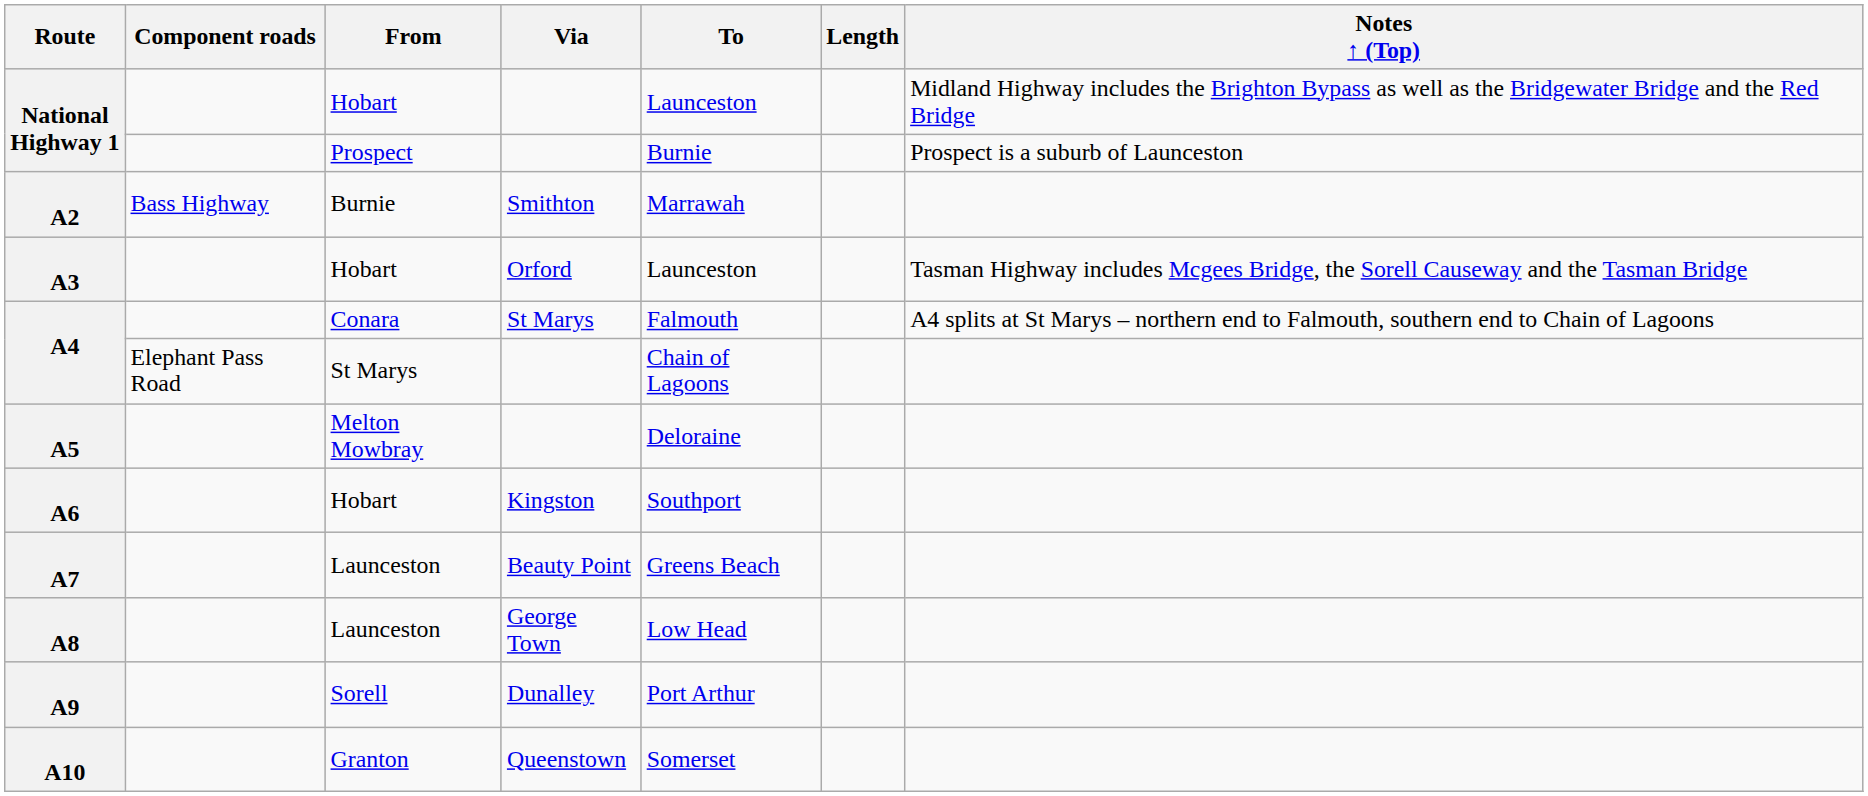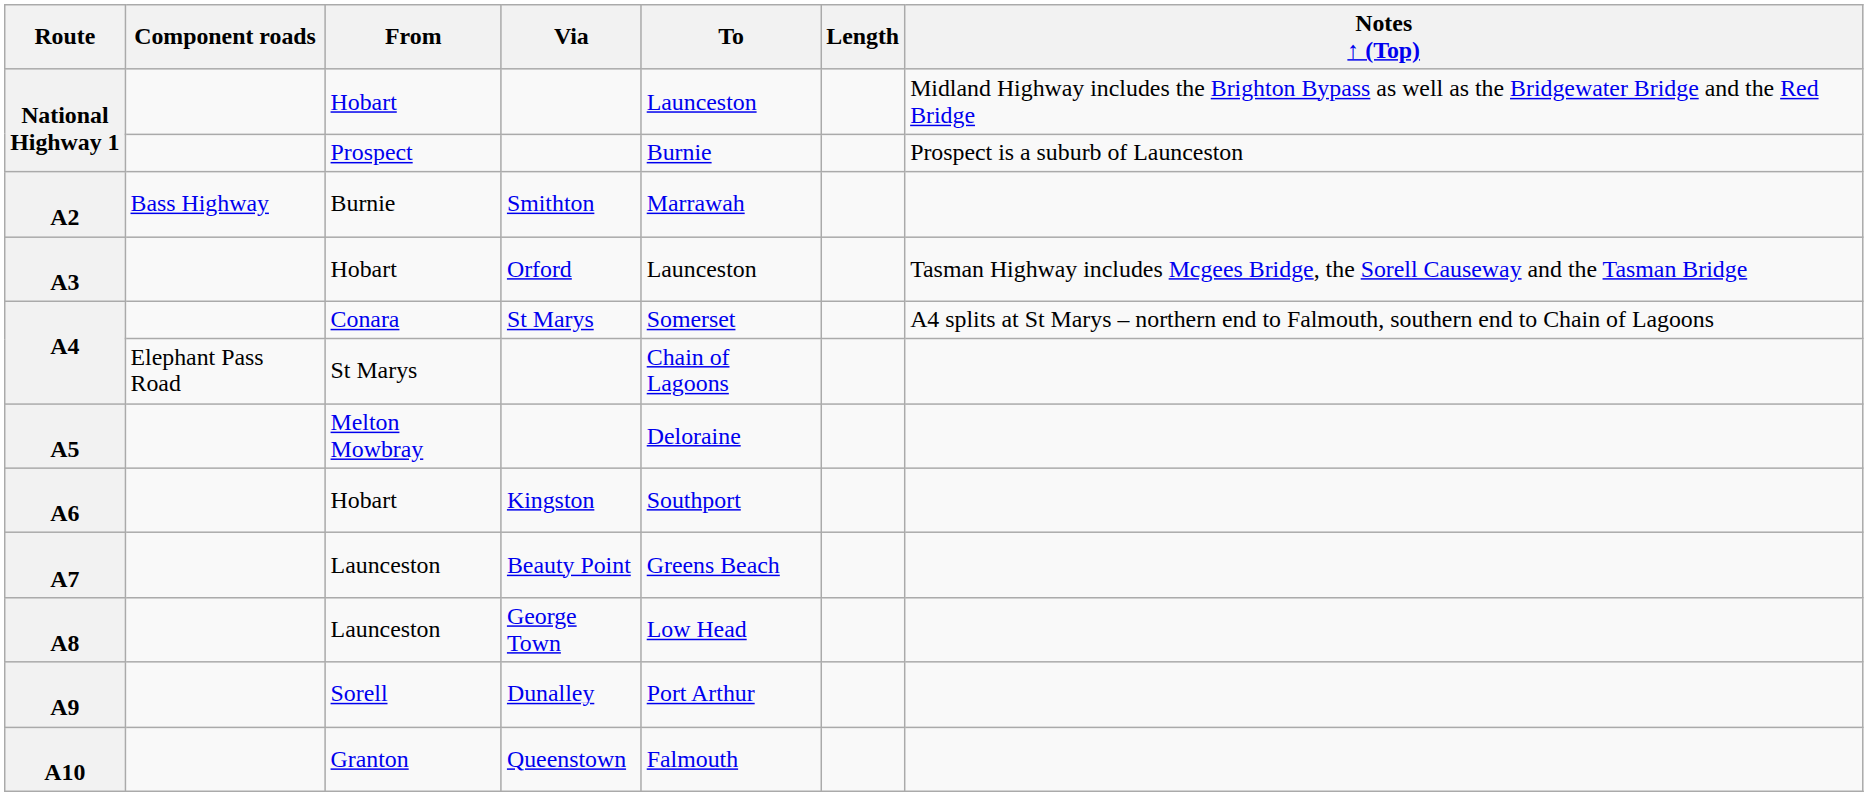(692, 319) Falmouth -> (691, 319) Somerset
(691, 758) Somerset -> (692, 758) Falmouth
